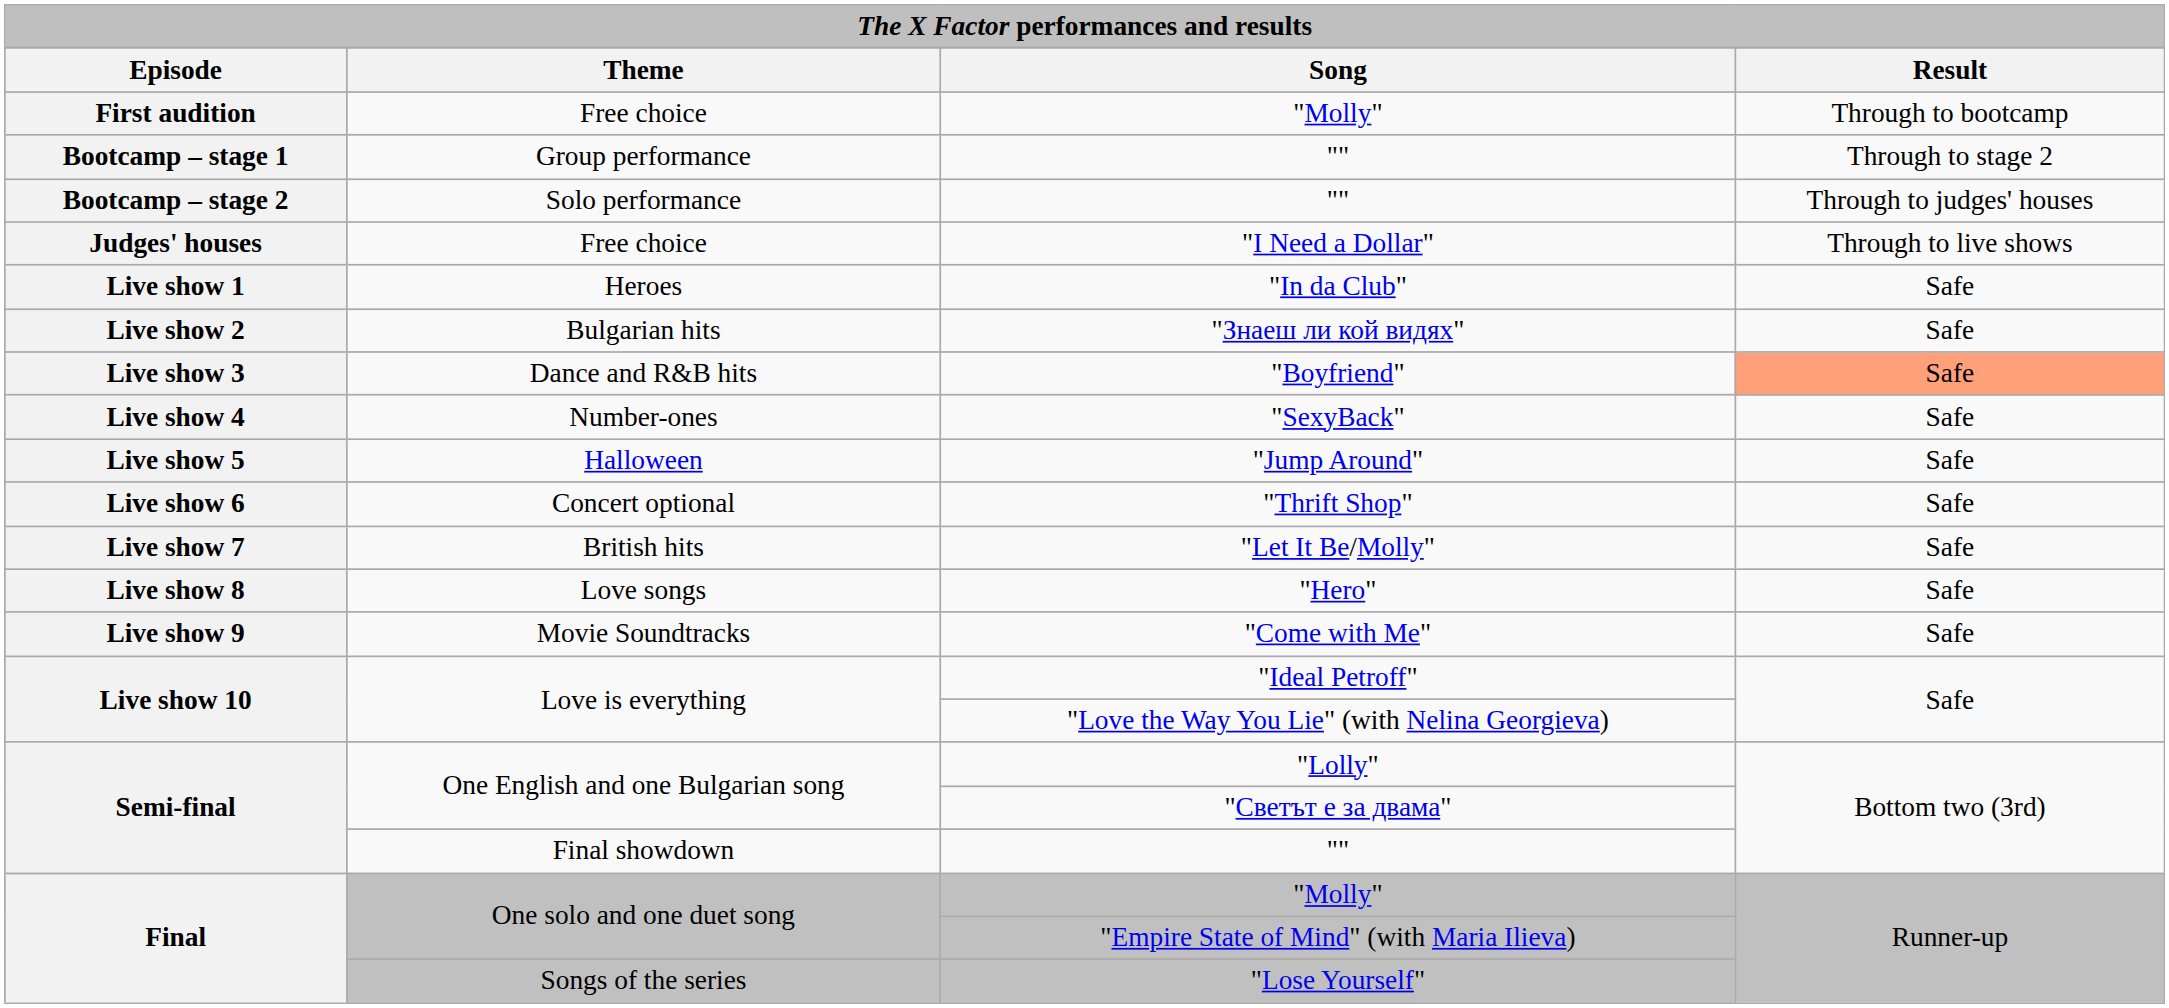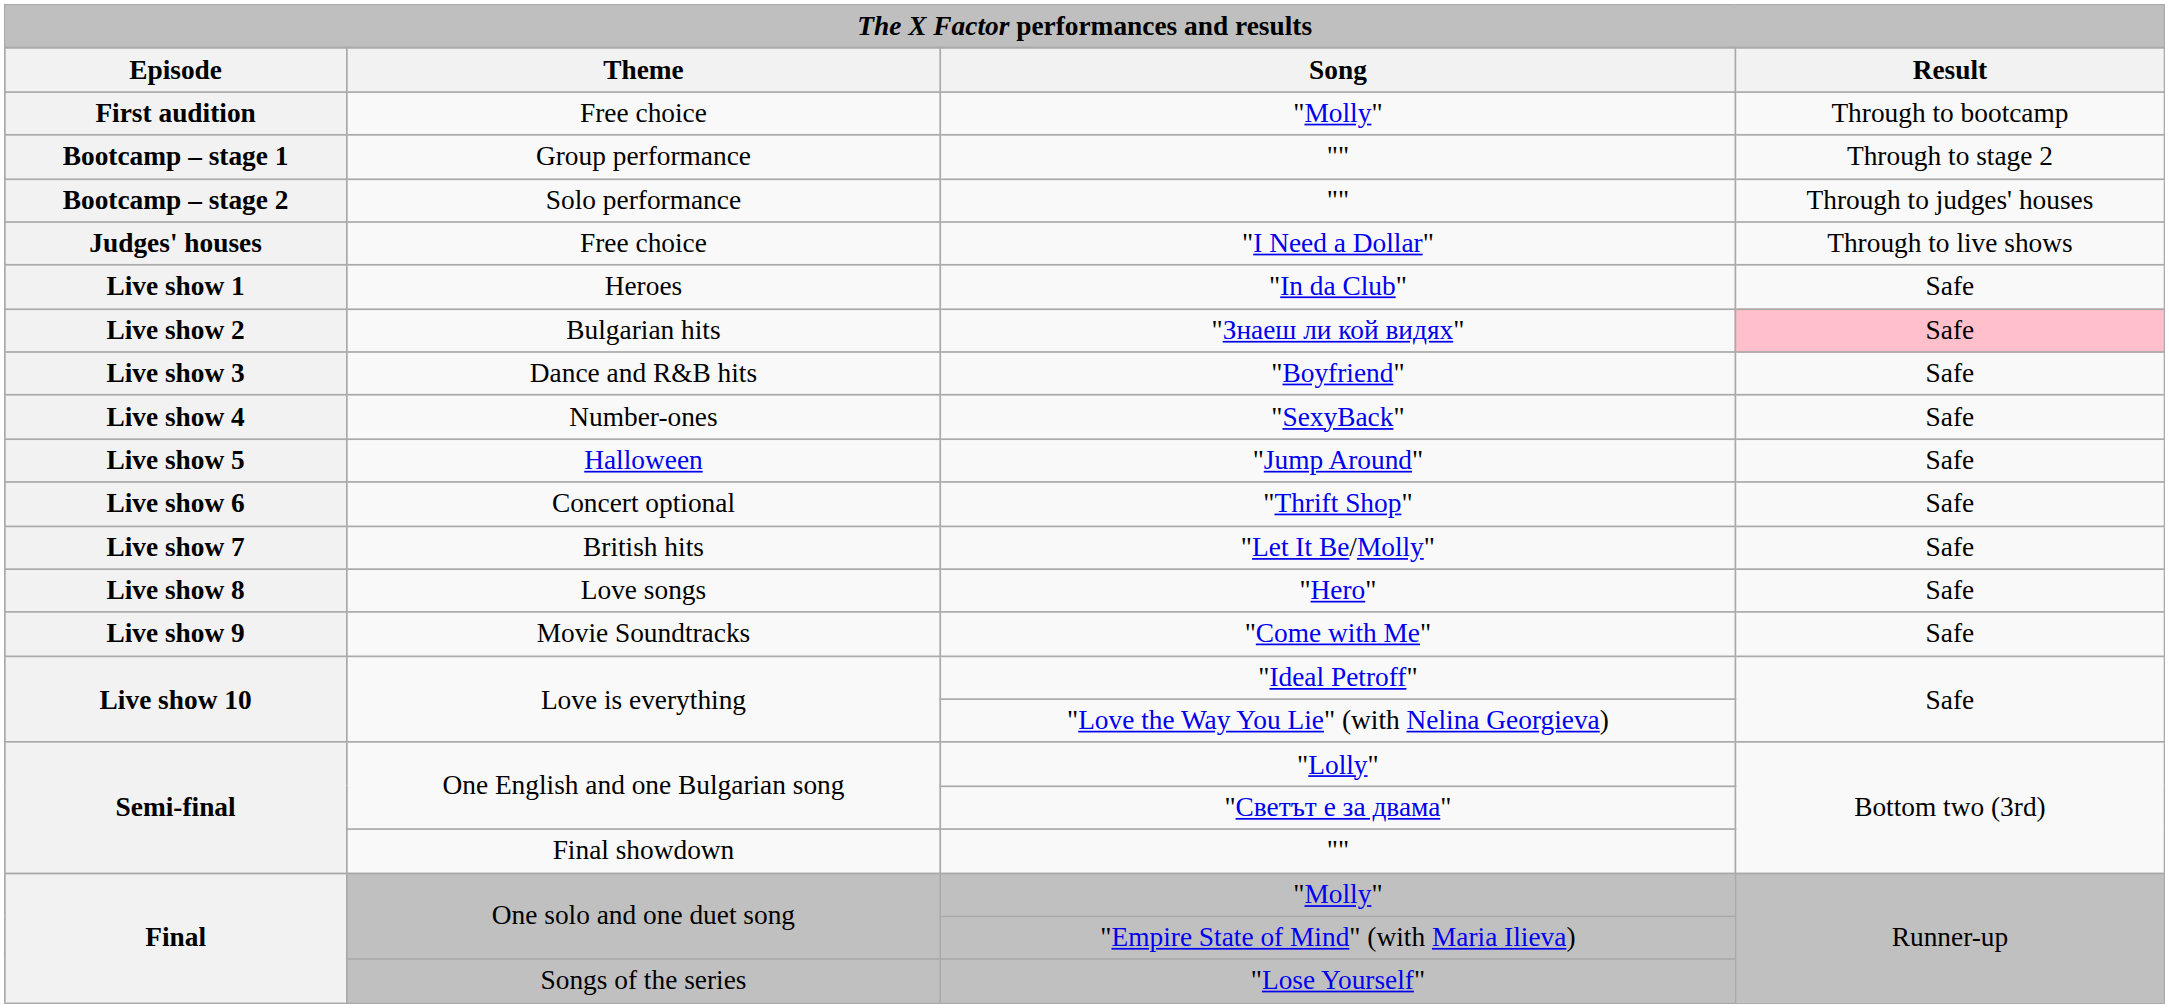(1950, 329) no background -> (1950, 329) pink background
(1950, 373) lightsalmon background -> (1950, 373) no background
